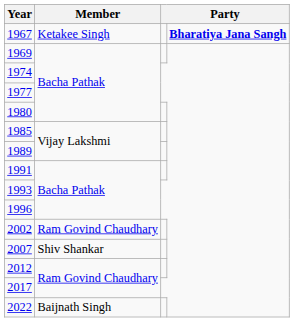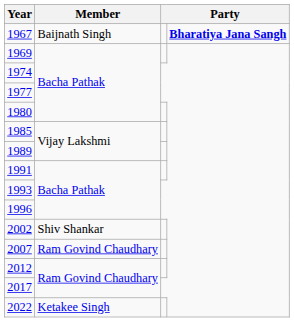(74, 33) Ketakee Singh -> (74, 33) Baijnath Singh
(98, 229) Ram Govind Chaudhary -> (71, 229) Shiv Shankar
(71, 248) Shiv Shankar -> (98, 248) Ram Govind Chaudhary
(74, 307) Baijnath Singh -> (74, 307) Ketakee Singh
